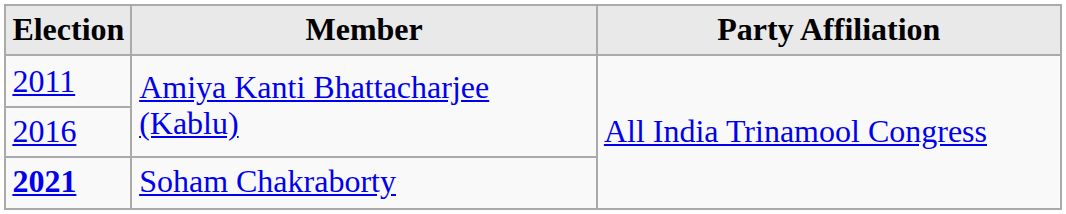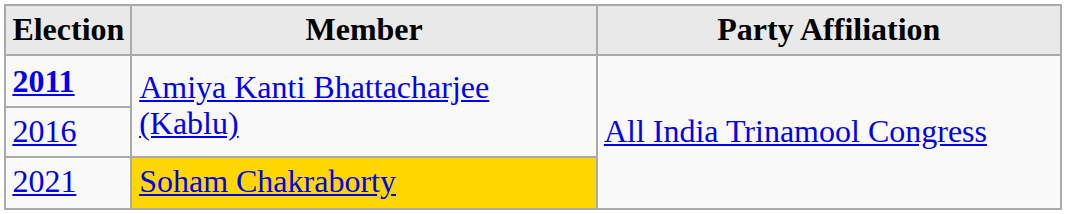(44, 80) normal -> (44, 80) bold
(44, 182) bold -> (44, 182) normal
(268, 182) no background -> (268, 182) gold background
